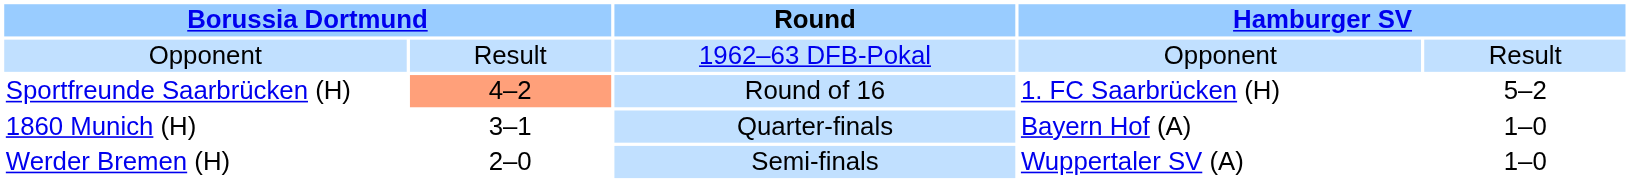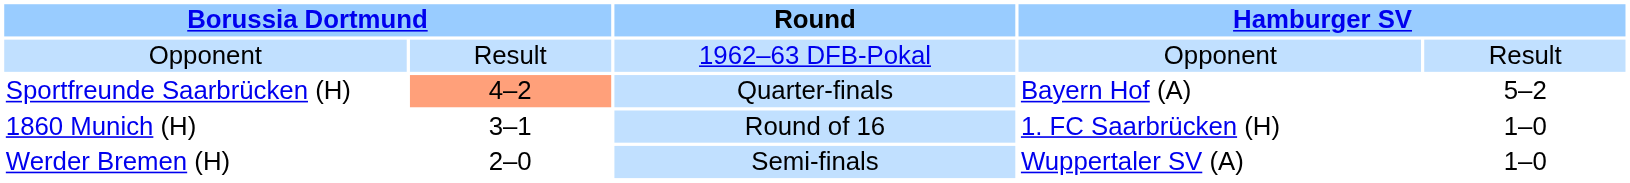(815, 90) Round of 16 -> (815, 90) Quarter-finals
(1150, 90) 1. FC Saarbrücken (H) -> (1106, 90) Bayern Hof (A)
(815, 126) Quarter-finals -> (815, 126) Round of 16
(1106, 126) Bayern Hof (A) -> (1150, 126) 1. FC Saarbrücken (H)
